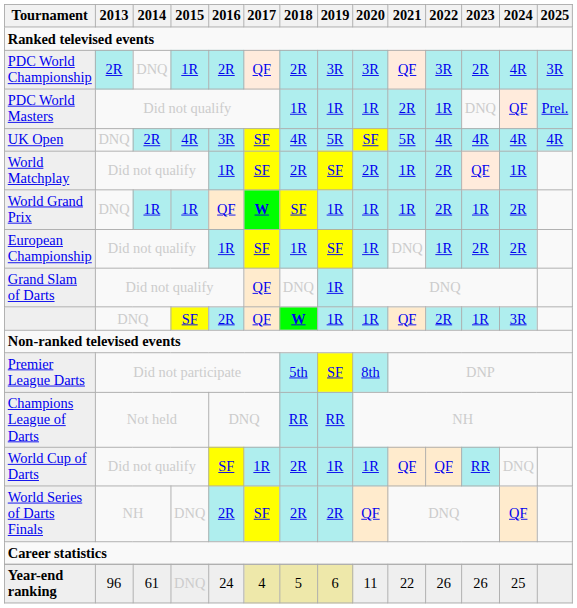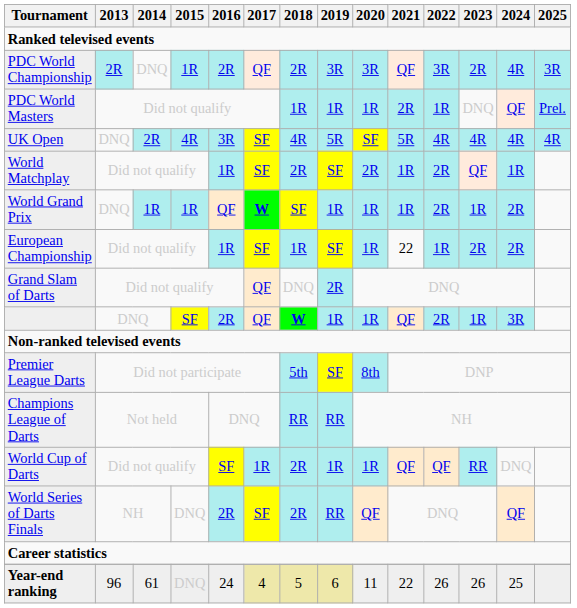(407, 248) DNQ -> (406, 248) 22
(335, 287) 1R -> (335, 287) 2R
(335, 513) 2R -> (335, 513) RR
